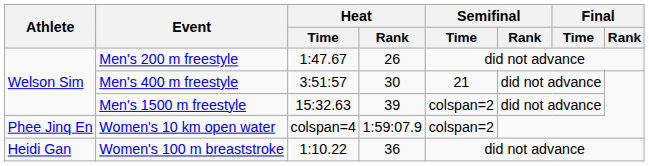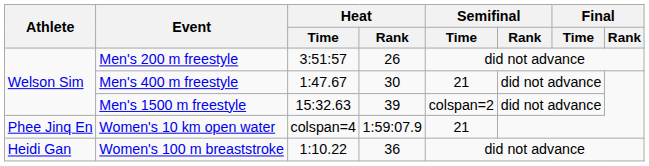(323, 60) 1:47.67 -> (323, 60) 3:51:57
(323, 82) 3:51:57 -> (323, 82) 1:47.67
(461, 127) colspan=2 -> (461, 127) 21
